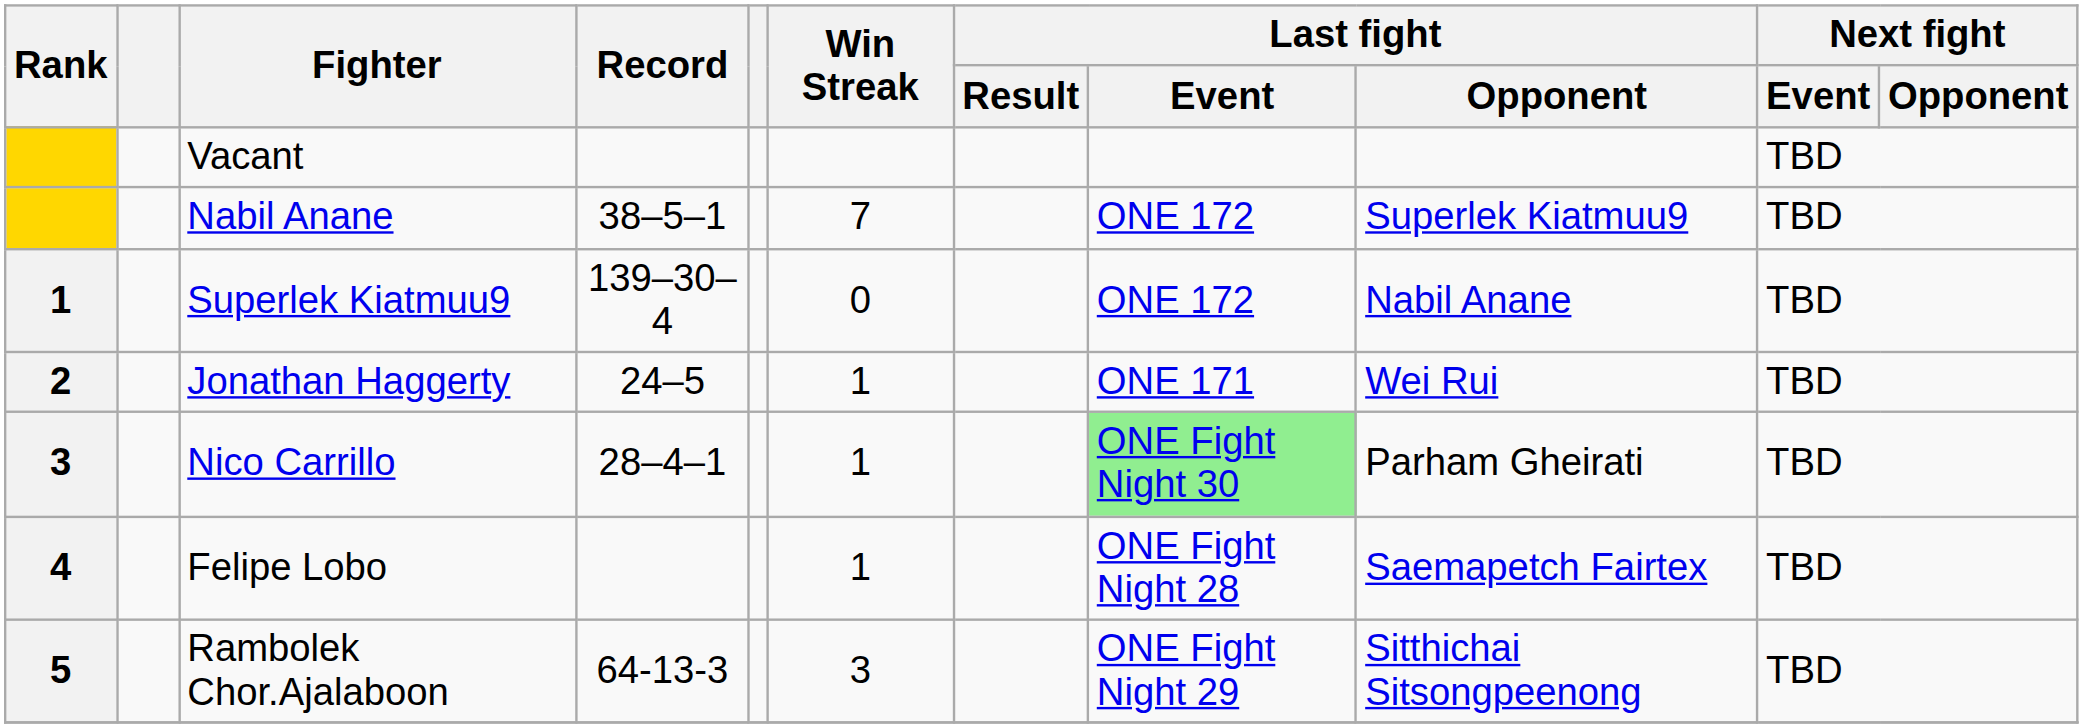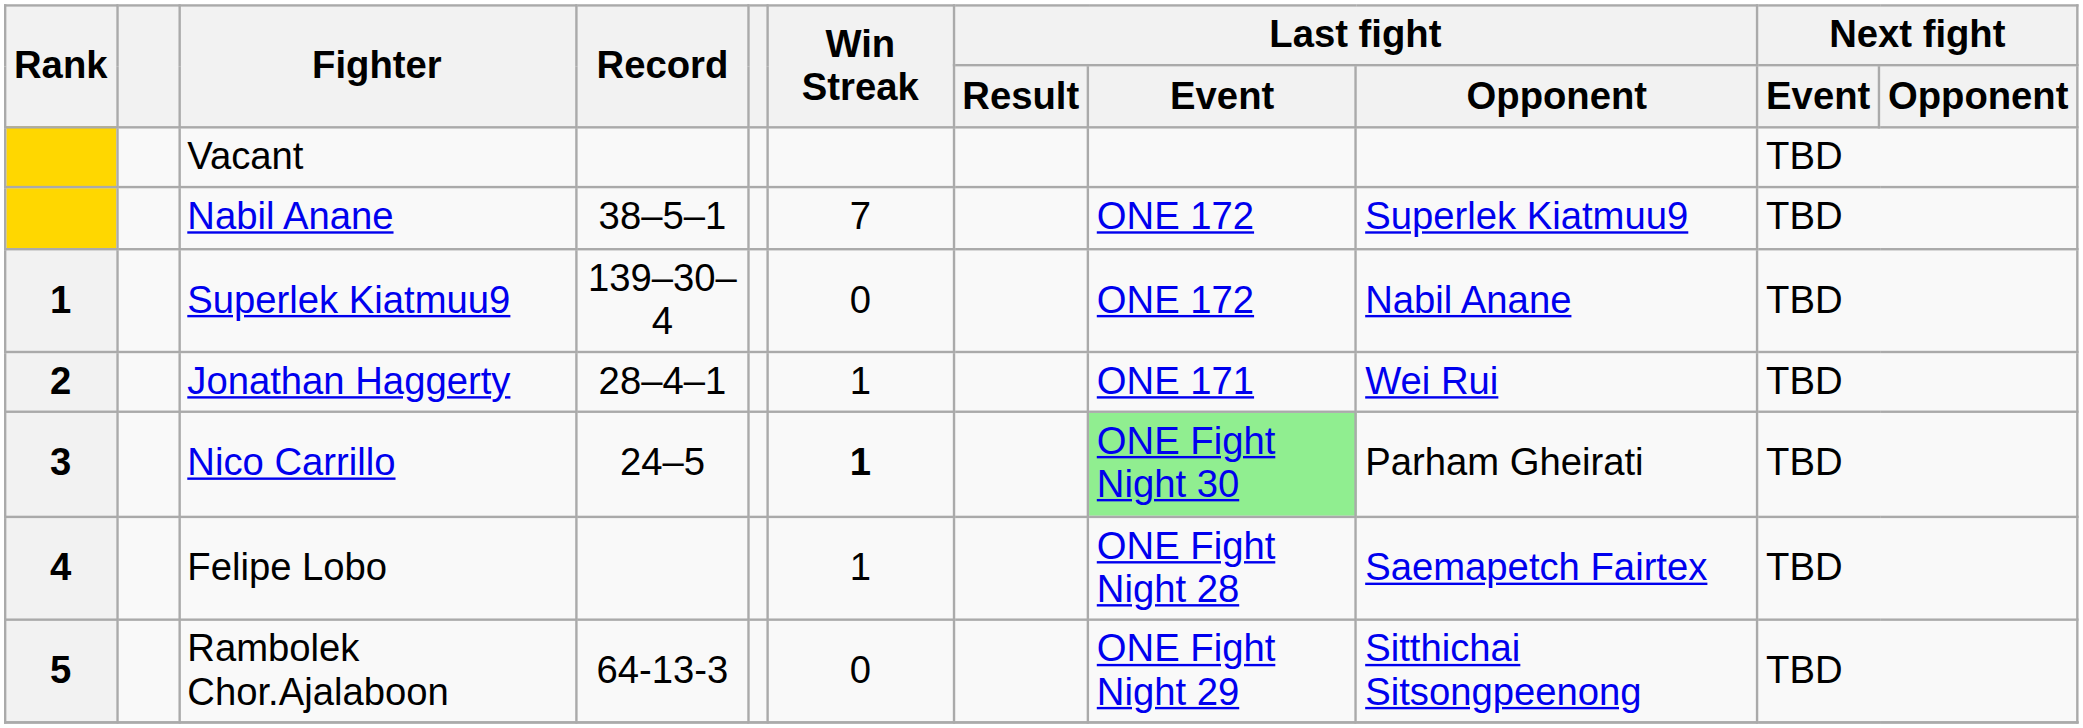(662, 381) 24–5 -> (662, 381) 28–4–1
(662, 463) 28–4–1 -> (662, 463) 24–5
(860, 463) normal -> (860, 463) bold
(860, 670) 3 -> (860, 670) 0
